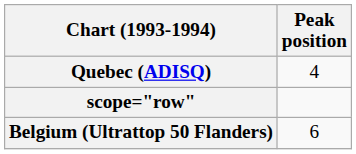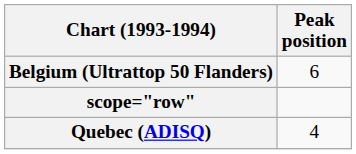rows swapped: (141, 132) <-> (141, 71)
